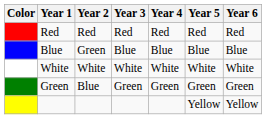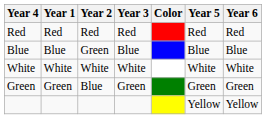columns swapped: (21, 13) <-> (167, 13)
